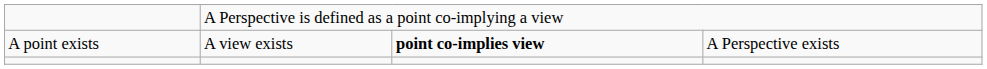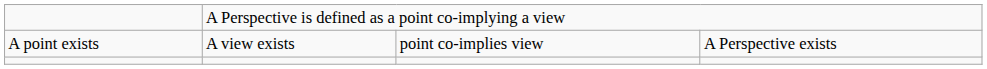(470, 43) bold -> (472, 43) normal
